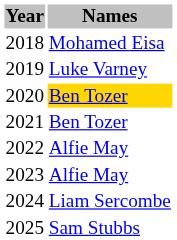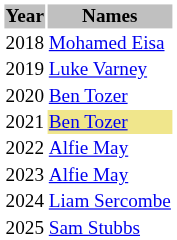(88, 95) gold background -> (88, 95) no background
(88, 121) no background -> (88, 121) khaki background
